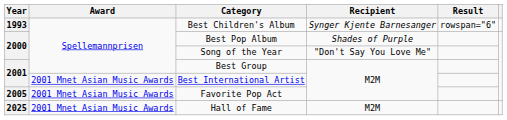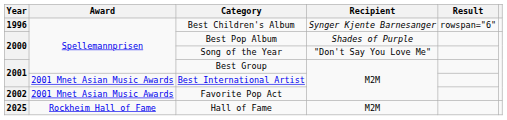(17, 25) 1993 -> (17, 25) 1996
(17, 94) 2005 -> (17, 94) 2002
(102, 108) 2001 Mnet Asian Music Awards -> (102, 108) Rockheim Hall of Fame
